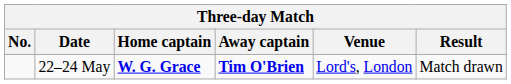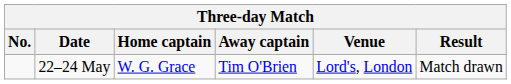(159, 66) bold -> (156, 66) normal
(261, 66) bold -> (258, 66) normal
